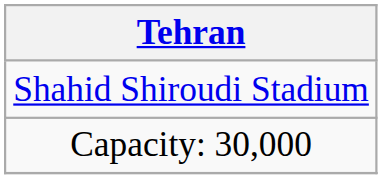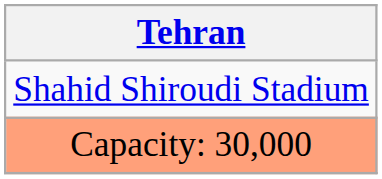(191, 144) no background -> (191, 144) lightsalmon background
